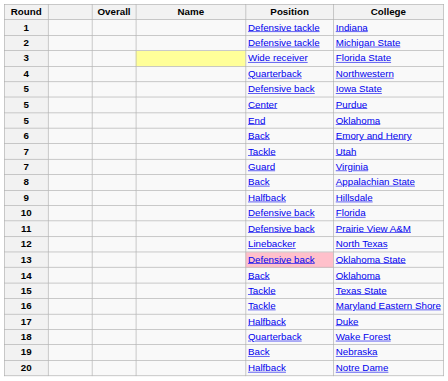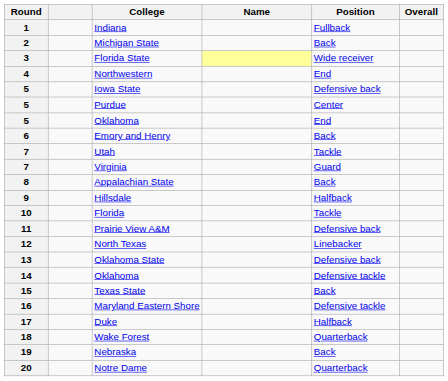columns swapped: (114, 12) <-> (388, 12)
(284, 27) Defensive tackle -> (332, 27) Fullback
(284, 43) Defensive tackle -> (325, 43) Back
(275, 74) Quarterback -> (323, 74) End
(281, 213) Defensive back -> (328, 213) Tackle
(281, 259) pink background -> (347, 259) no background
(259, 275) Back -> (350, 275) Defensive tackle
(262, 290) Tackle -> (325, 290) Back
(262, 306) Tackle -> (350, 306) Defensive tackle
(267, 368) Halfback -> (341, 368) Quarterback
